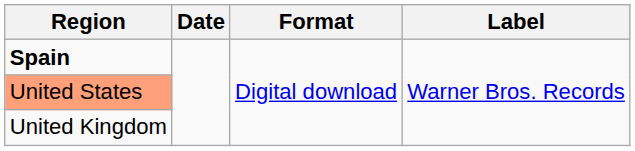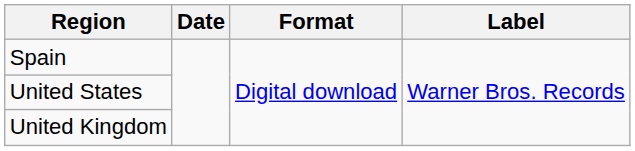(40, 57) bold -> (38, 57) normal
(76, 92) lightsalmon background -> (76, 92) no background
